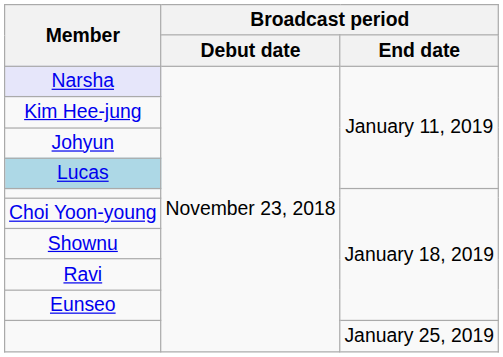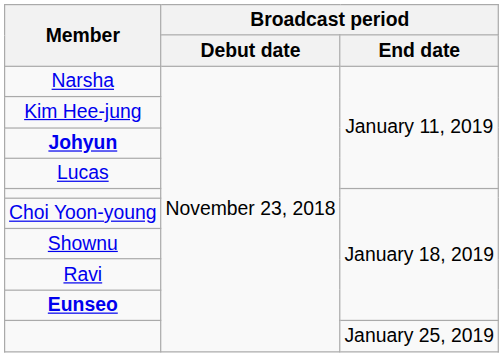(83, 81) lavender background -> (83, 81) no background
(83, 142) normal -> (83, 142) bold
(83, 173) lightblue background -> (83, 173) no background
(83, 305) normal -> (83, 305) bold
